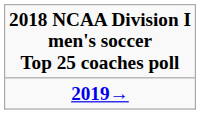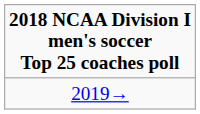(100, 93) bold -> (100, 93) normal
